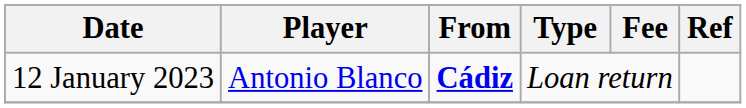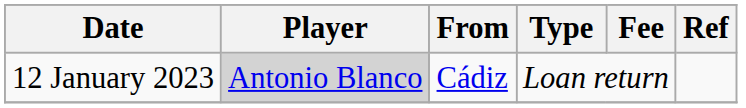(325, 77) no background -> (325, 77) lightgrey background
(475, 77) bold -> (472, 77) normal
